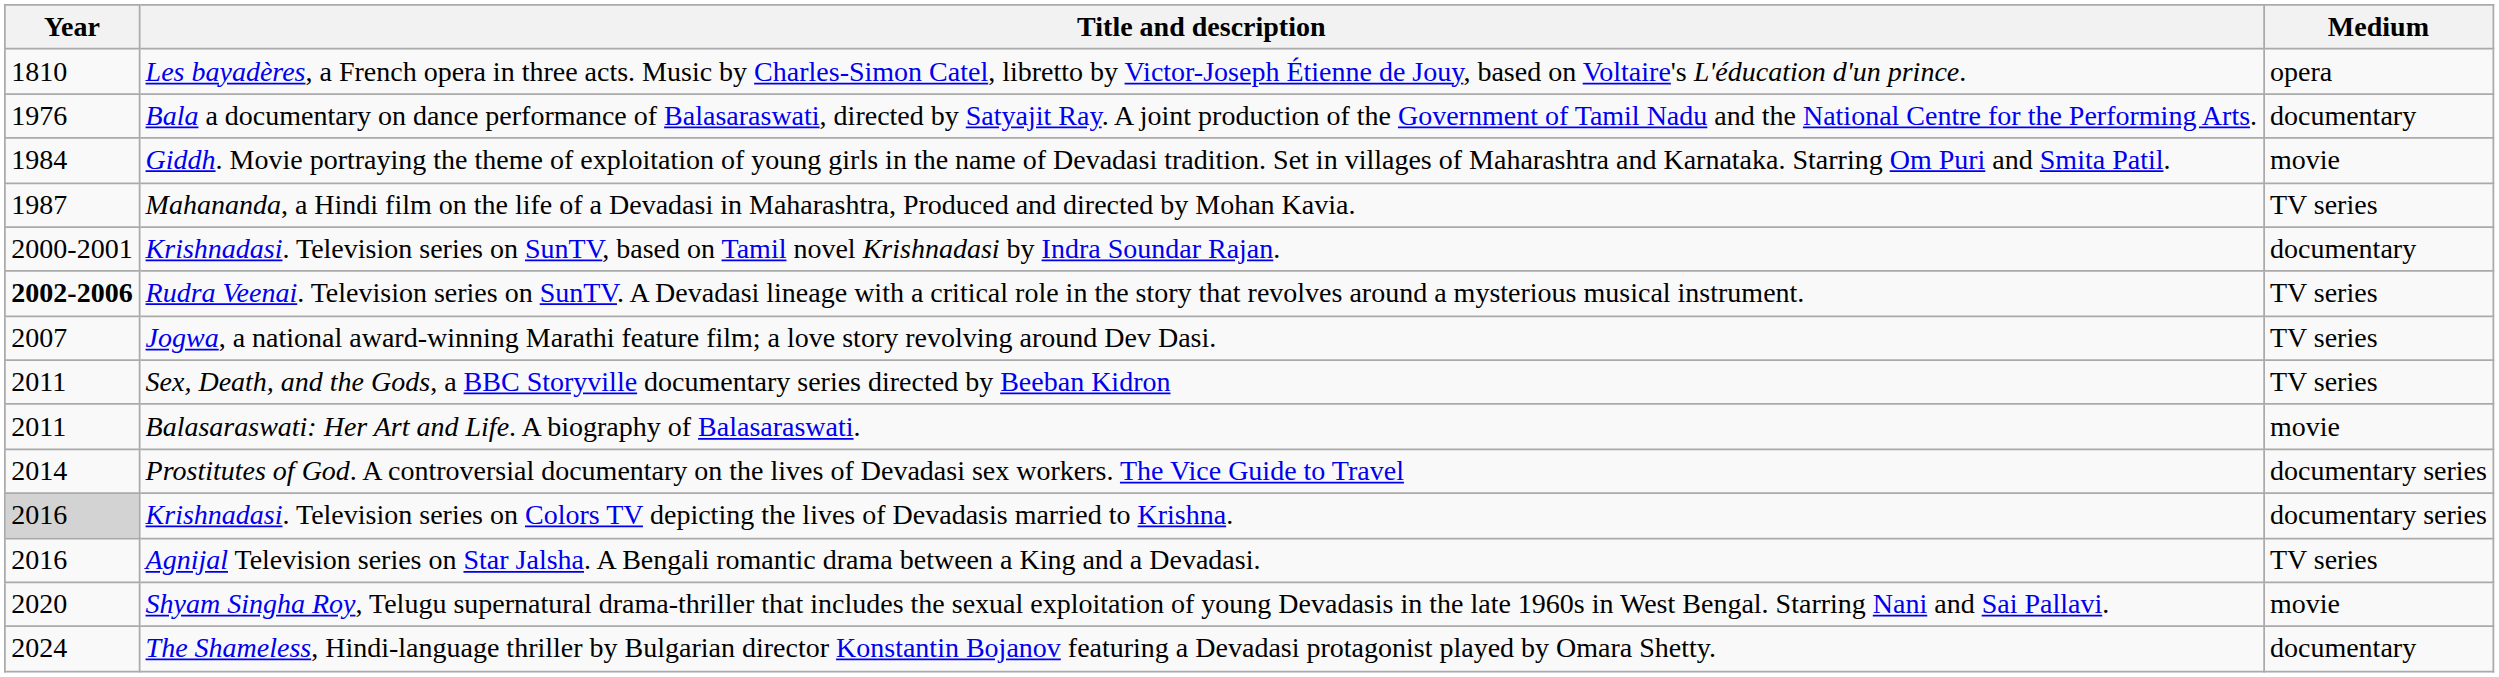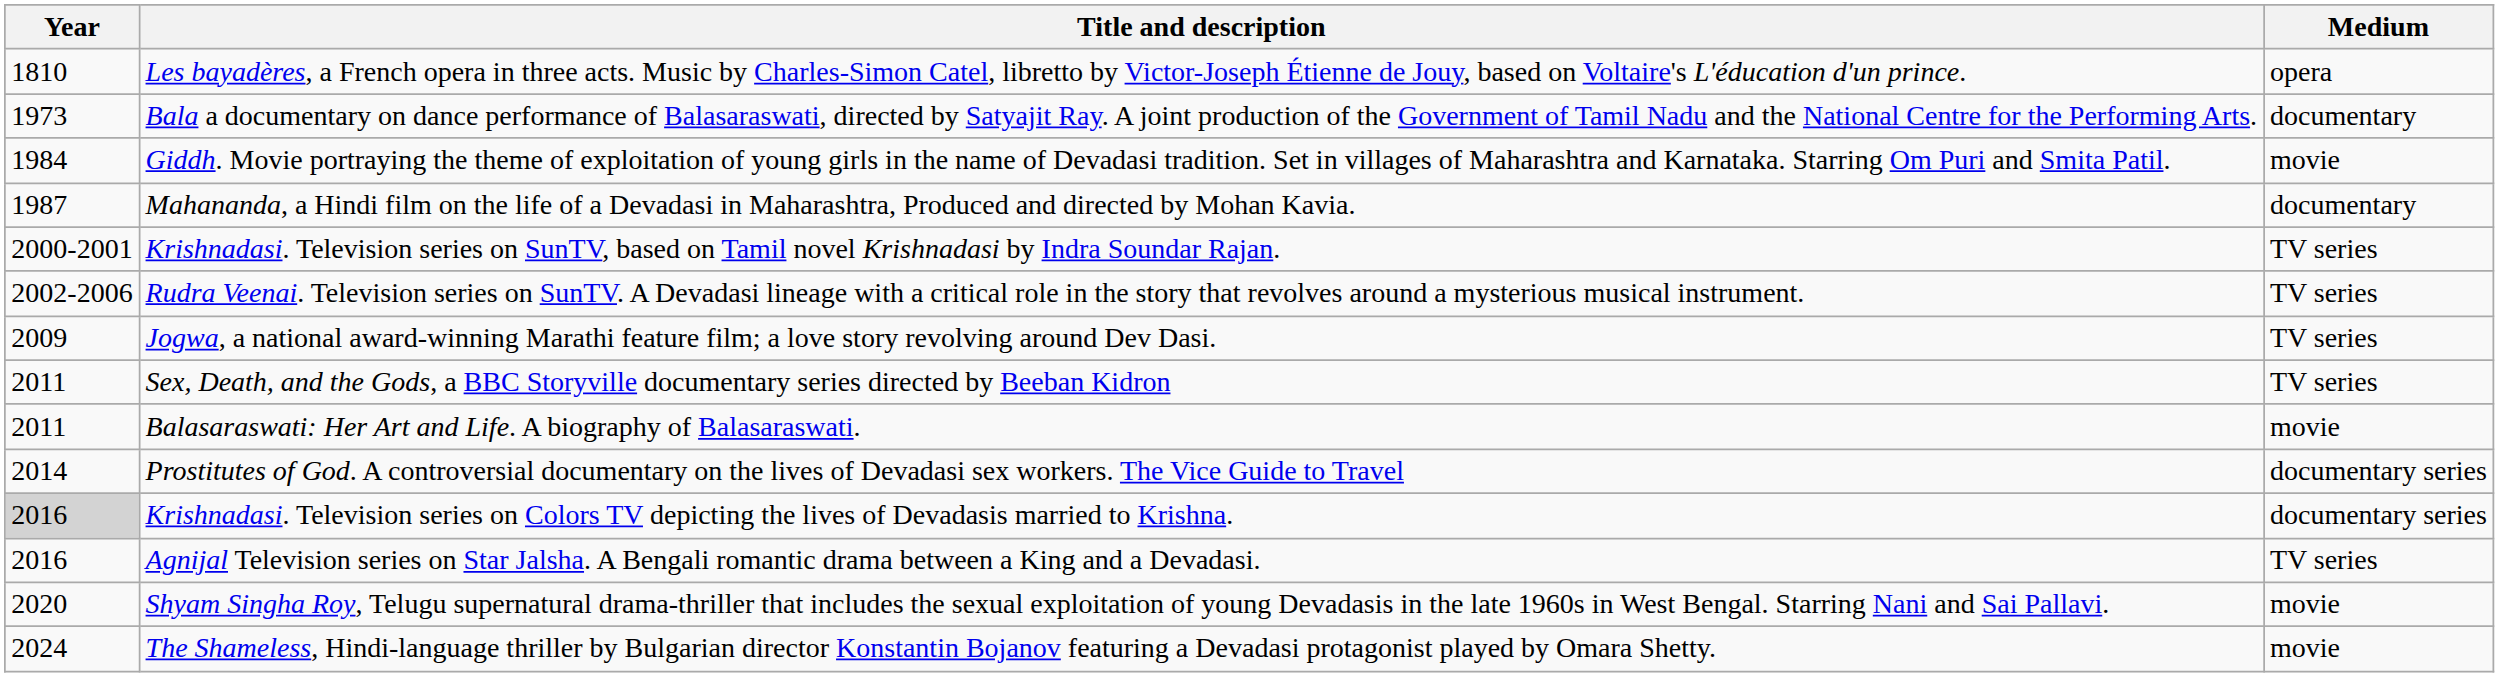(39, 115) 1976 -> (39, 115) 1973
(2324, 204) TV series -> (2343, 204) documentary
(2343, 248) documentary -> (2324, 248) TV series
(72, 293) bold -> (72, 293) normal
(39, 337) 2007 -> (39, 337) 2009
(2343, 648) documentary -> (2305, 648) movie
